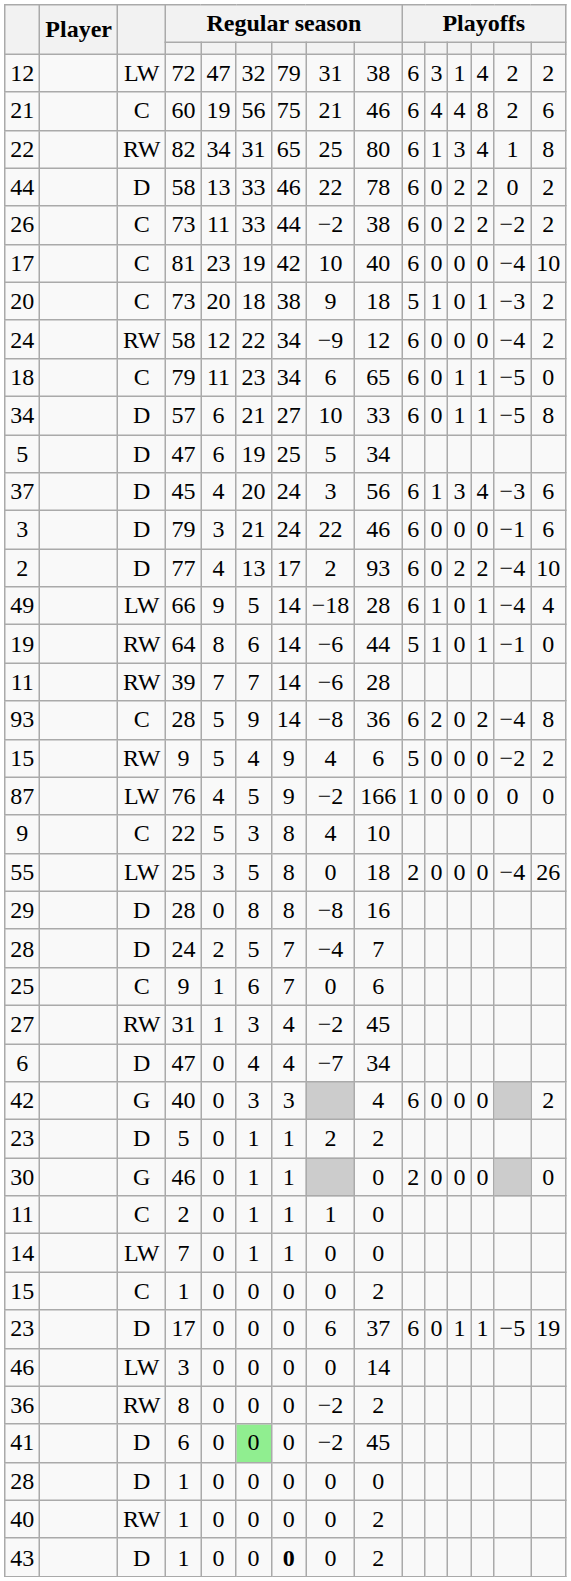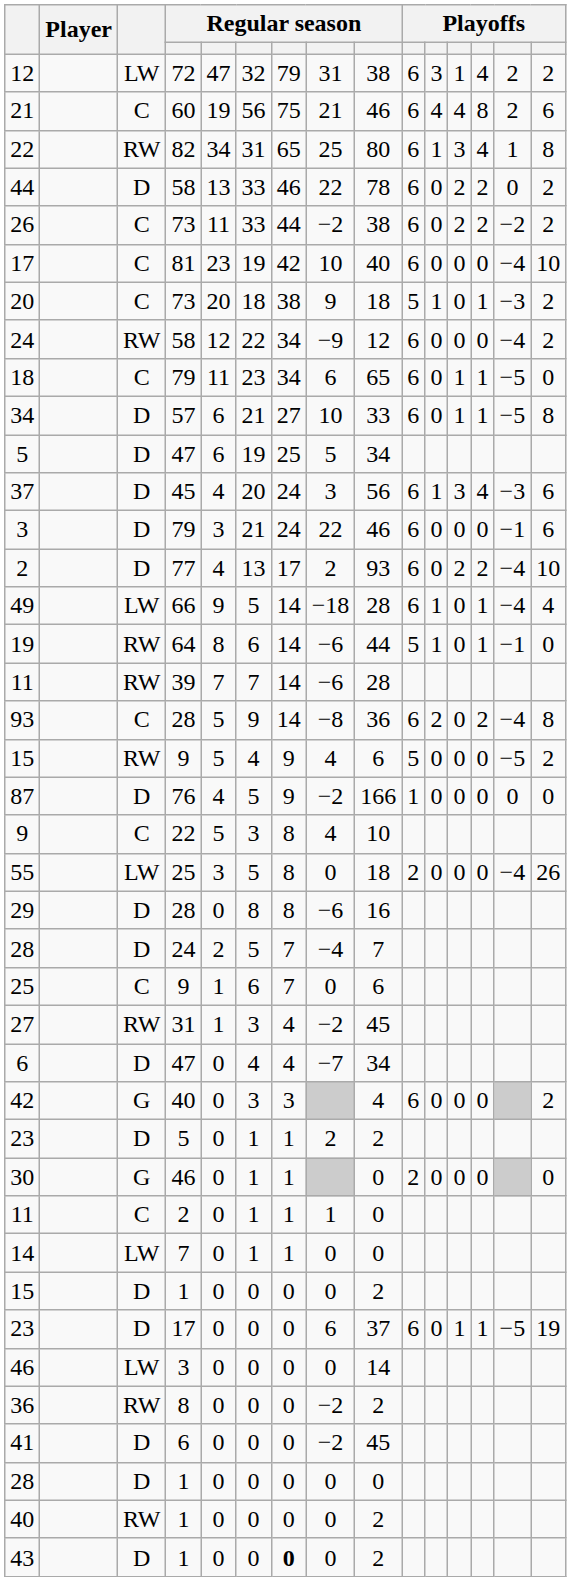(512, 757) −2 -> (512, 757) −5
(142, 795) LW -> (142, 795) D
(330, 910) −8 -> (330, 910) −6
(142, 1290) C -> (142, 1290) D
(254, 1442) lightgreen background -> (254, 1442) no background
